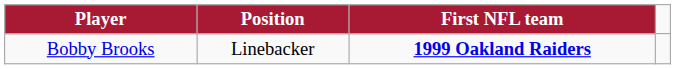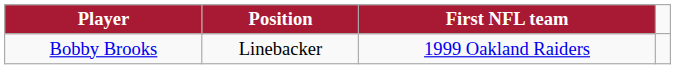(502, 48) bold -> (507, 48) normal
